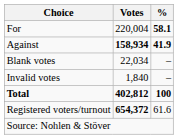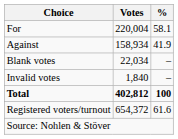(162, 28) bold -> (162, 28) normal
(132, 45) bold -> (132, 45) normal
(162, 45) bold -> (162, 45) normal
(132, 110) bold -> (132, 110) normal
